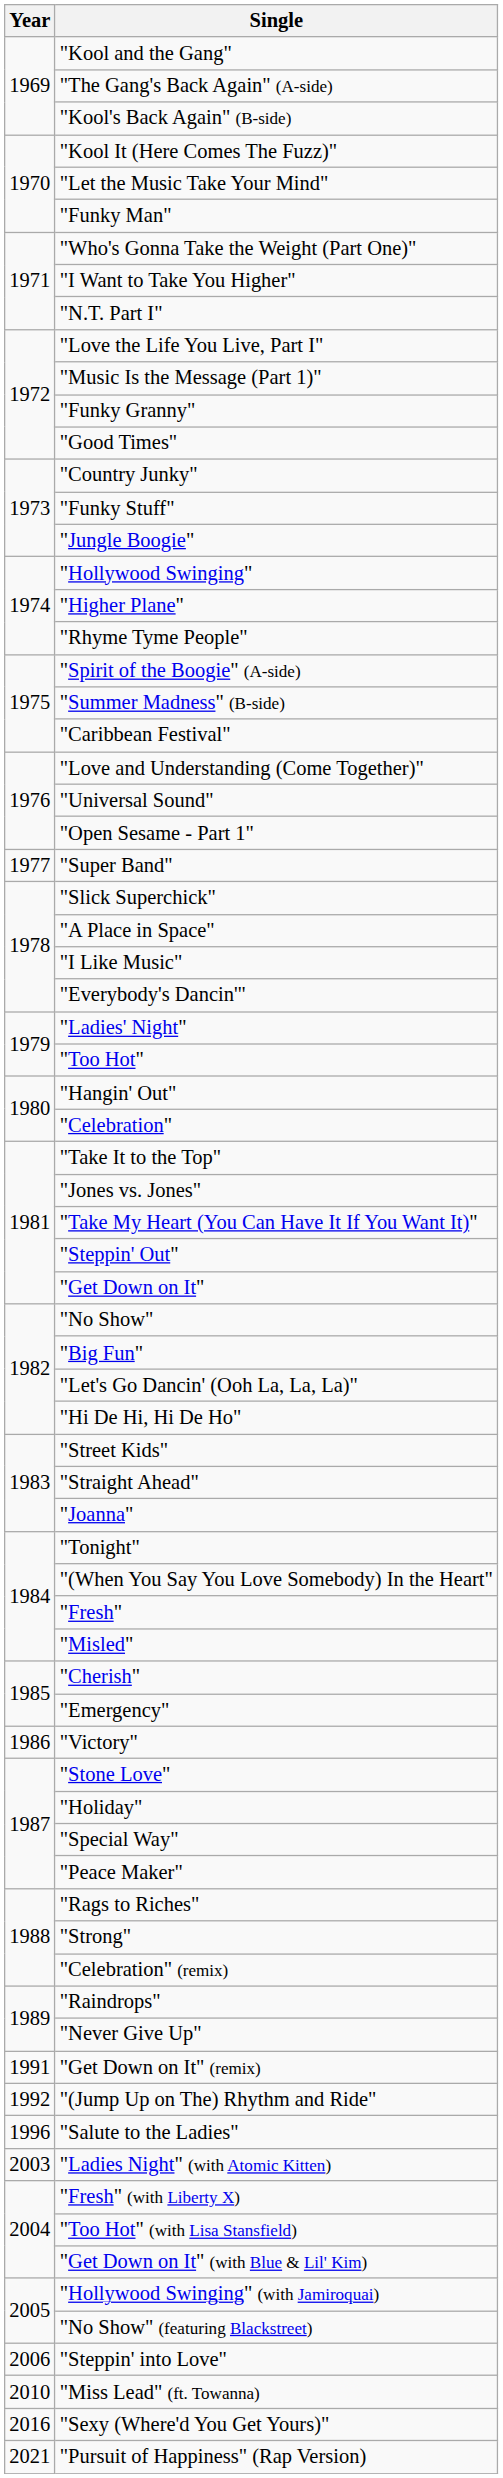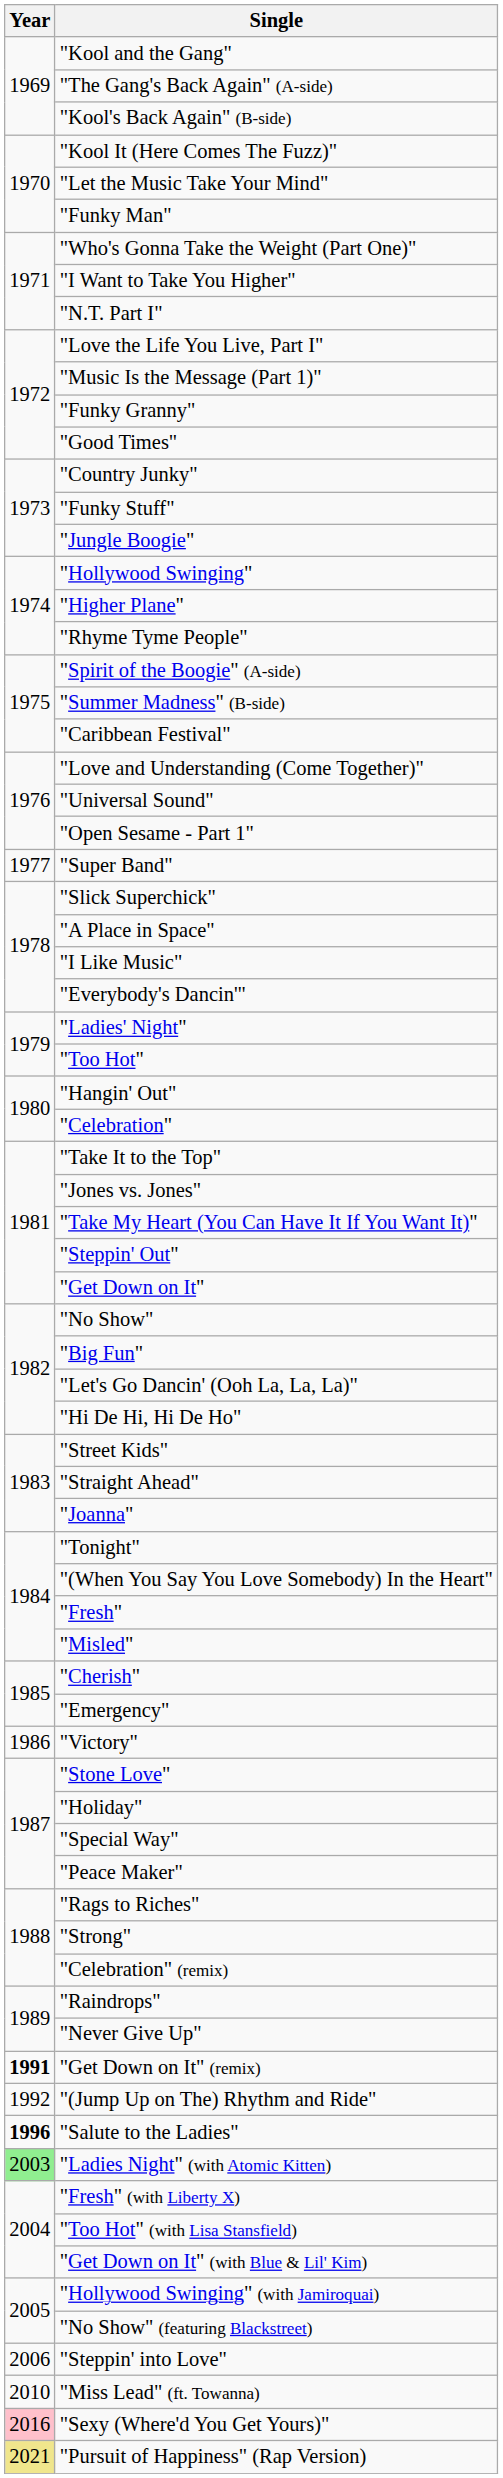(30, 2066) normal -> (30, 2066) bold
(30, 2131) normal -> (30, 2131) bold
(30, 2164) no background -> (30, 2164) lightgreen background
(30, 2424) no background -> (30, 2424) pink background
(30, 2456) no background -> (30, 2456) khaki background
